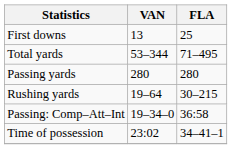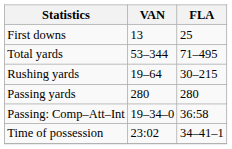rows swapped: (43, 94) <-> (41, 74)
